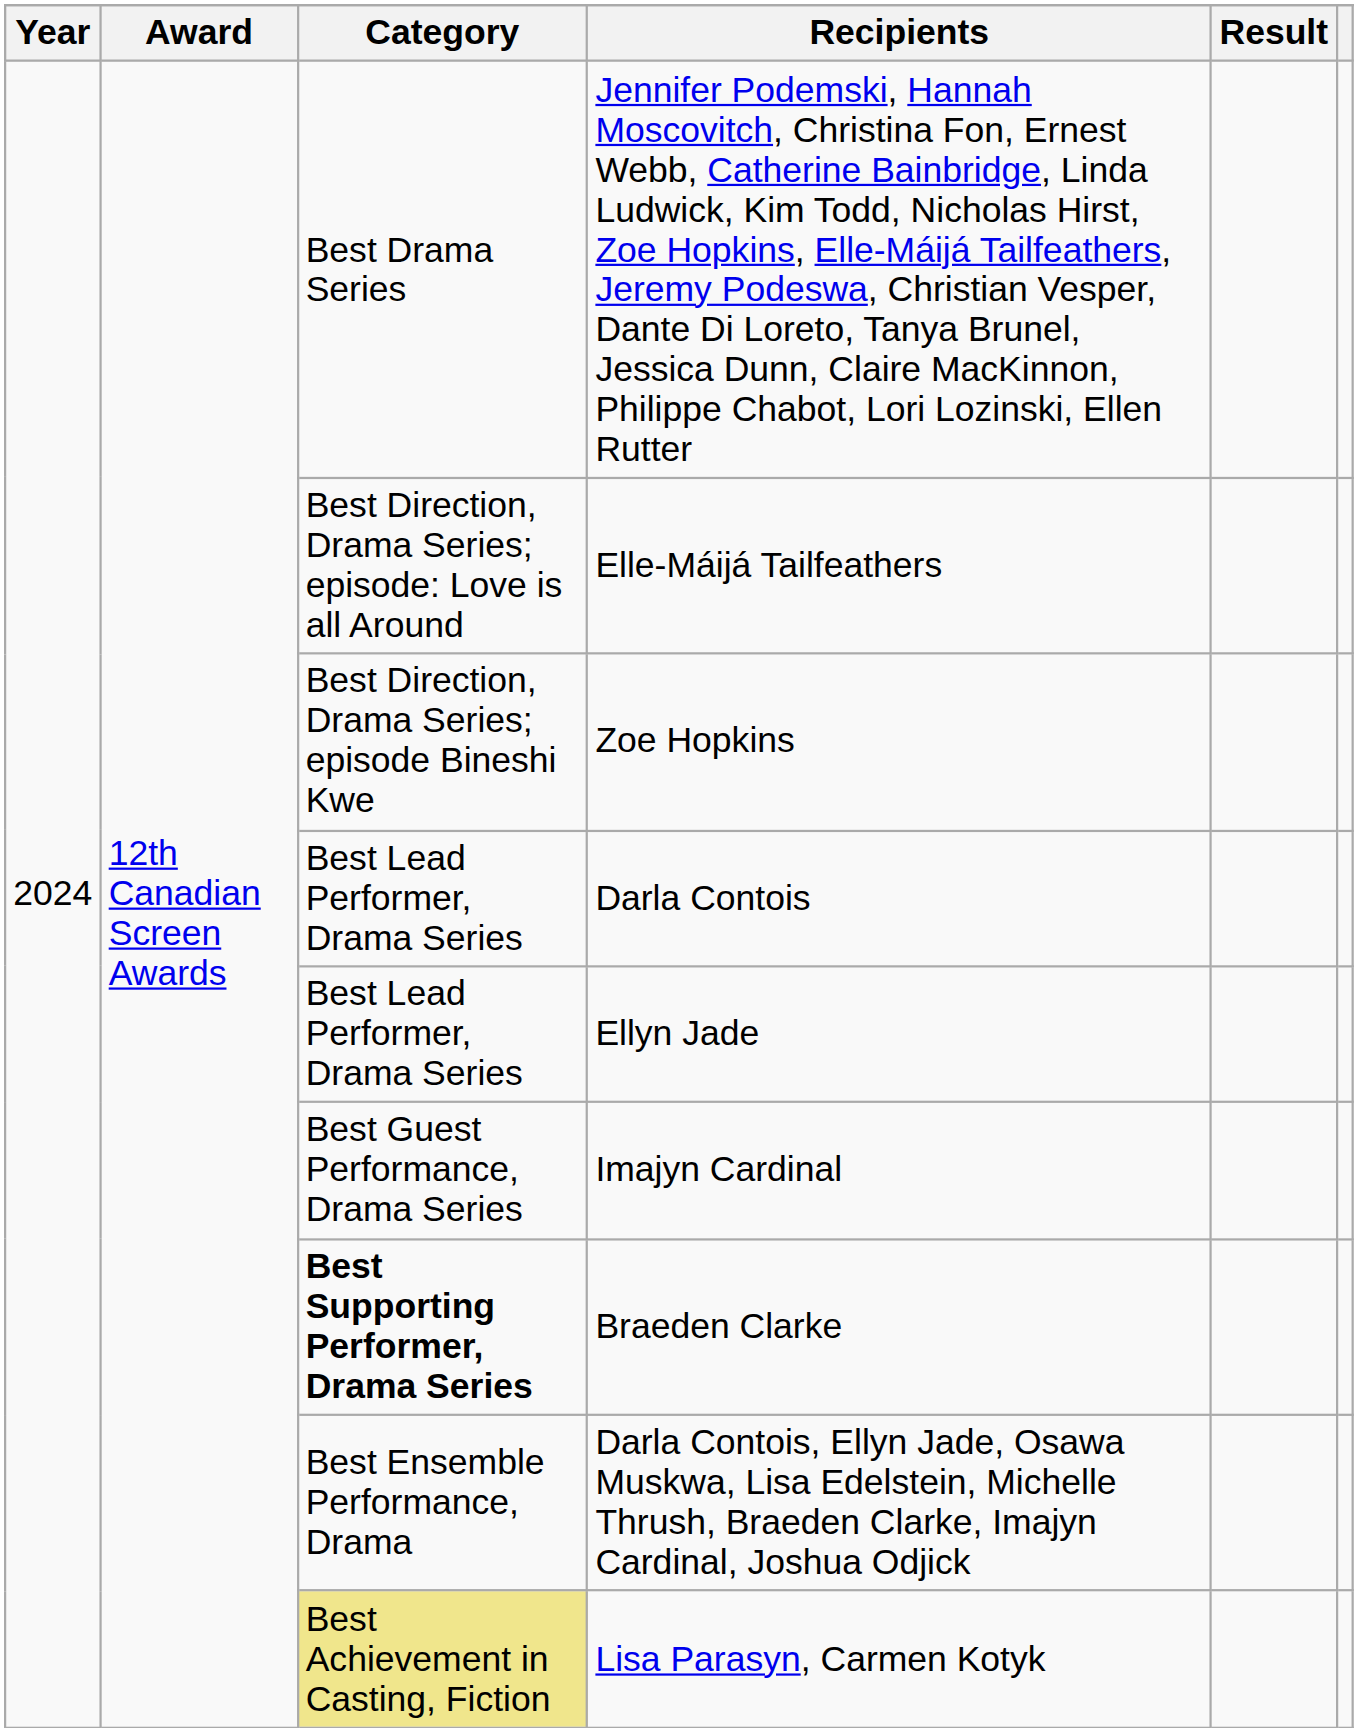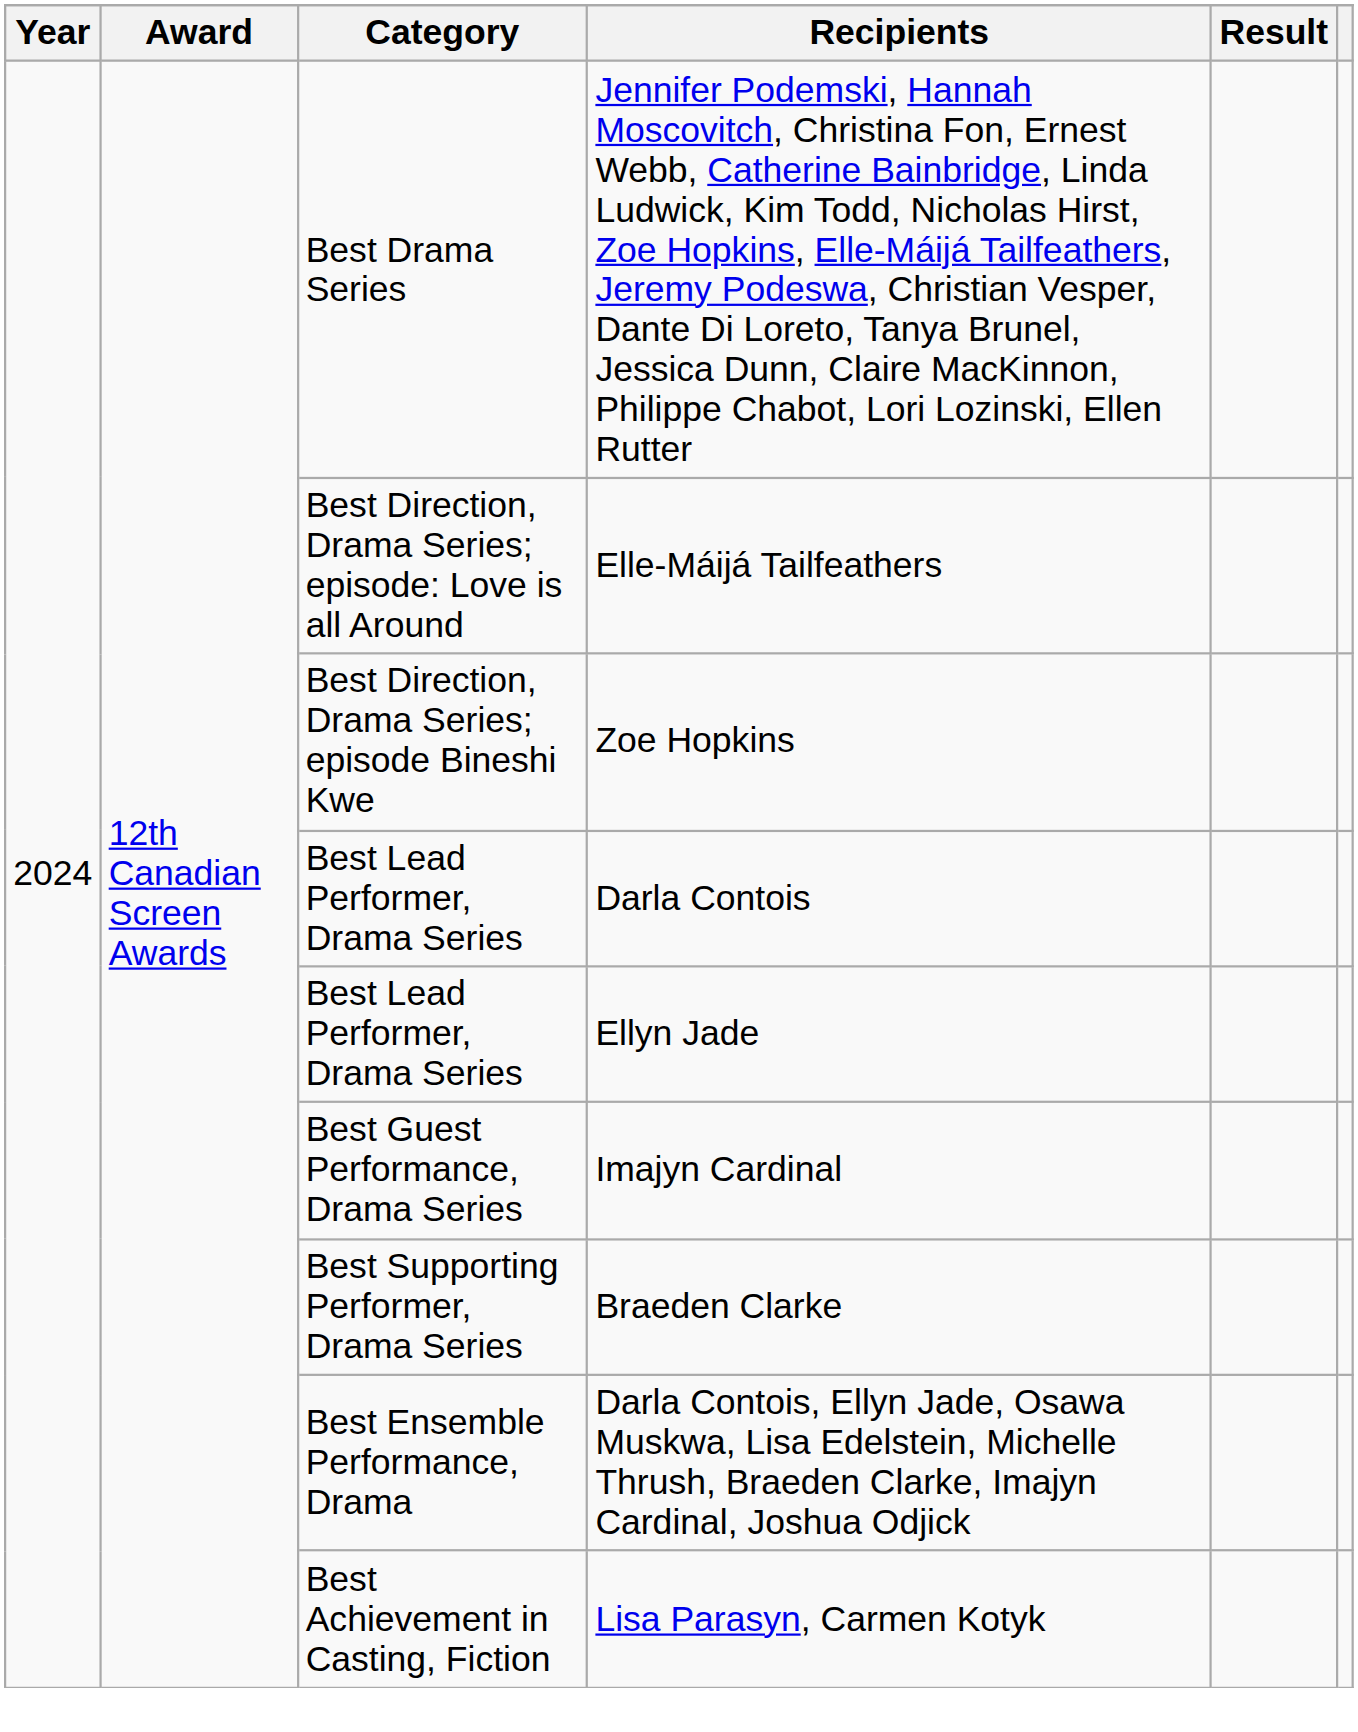(419, 1326) bold -> (432, 1306) normal
(428, 1658) khaki background -> (428, 1618) no background
